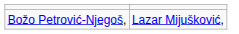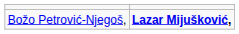(178, 19) normal -> (182, 19) bold
